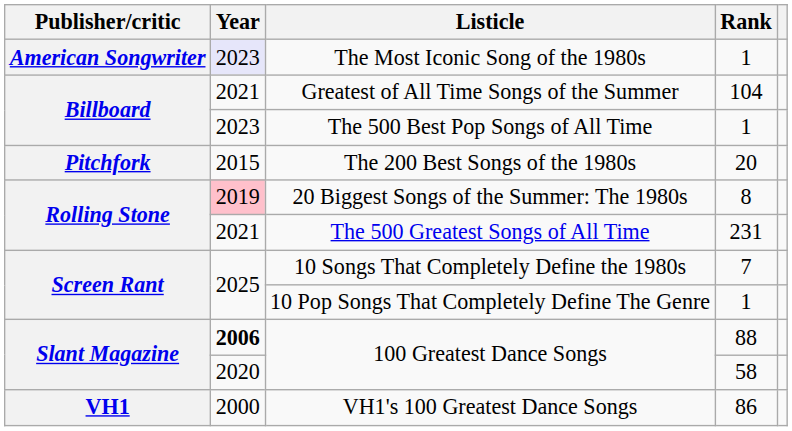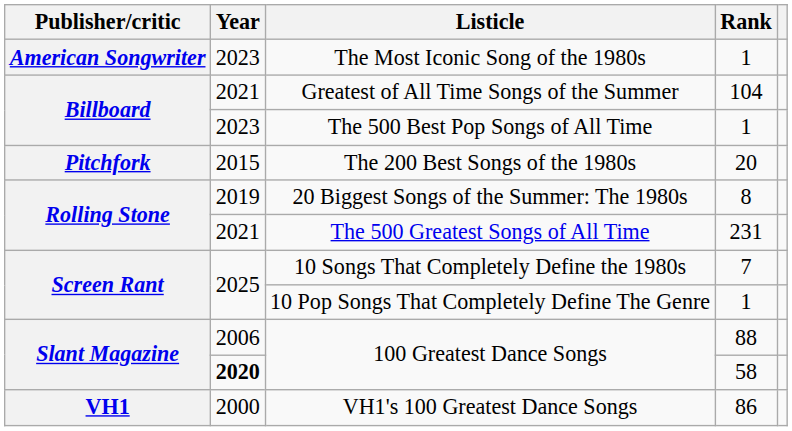(238, 57) lavender background -> (238, 57) no background
(238, 197) pink background -> (238, 197) no background
(238, 337) bold -> (238, 337) normal
(238, 372) normal -> (238, 372) bold
